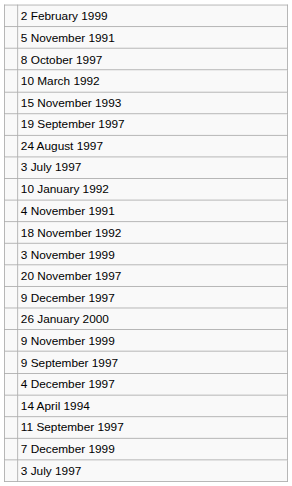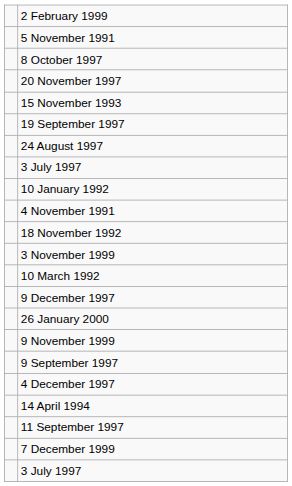(60, 81) 10 March 1992 -> (71, 81) 20 November 1997
(71, 276) 20 November 1997 -> (60, 276) 10 March 1992
